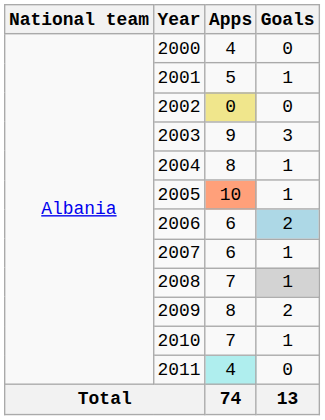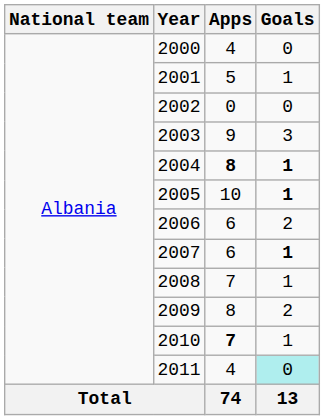(231, 107) khaki background -> (231, 107) no background
(231, 166) normal -> (231, 166) bold
(288, 166) normal -> (288, 166) bold
(231, 195) lightsalmon background -> (231, 195) no background
(288, 195) normal -> (288, 195) bold
(288, 224) lightblue background -> (288, 224) no background
(288, 253) normal -> (288, 253) bold
(288, 282) lightgrey background -> (288, 282) no background
(231, 341) normal -> (231, 341) bold
(231, 370) paleturquoise background -> (231, 370) no background
(288, 370) no background -> (288, 370) paleturquoise background
